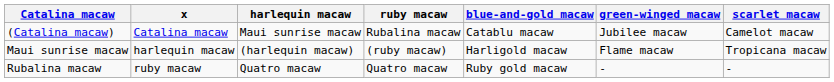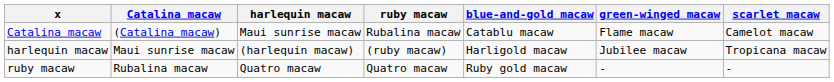columns swapped: (184, 14) <-> (68, 14)
(643, 32) Jubilee macaw -> (636, 32) Flame macaw
(636, 50) Flame macaw -> (643, 50) Jubilee macaw
